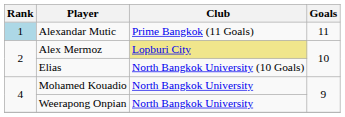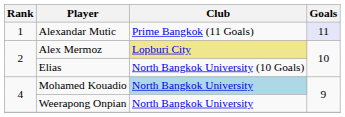(20, 31) lightblue background -> (20, 31) no background
(323, 31) no background -> (323, 31) lavender background
(193, 85) no background -> (193, 85) lightblue background
